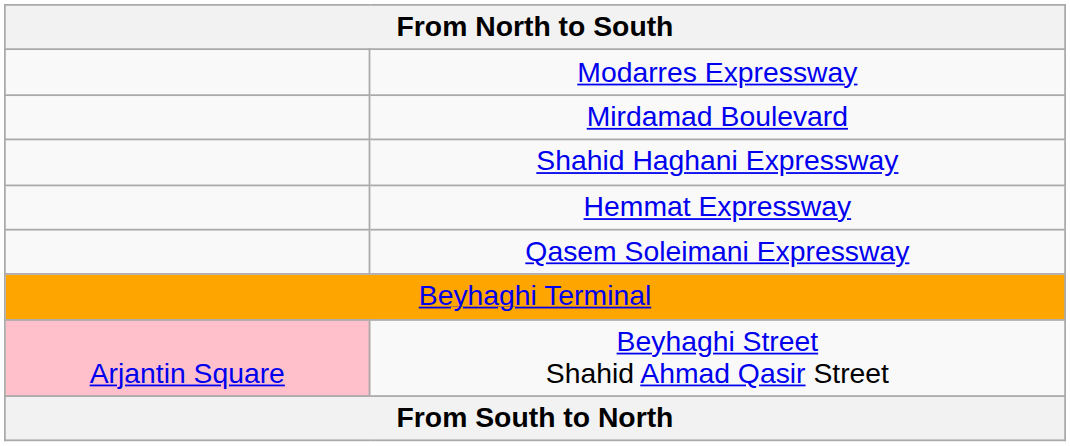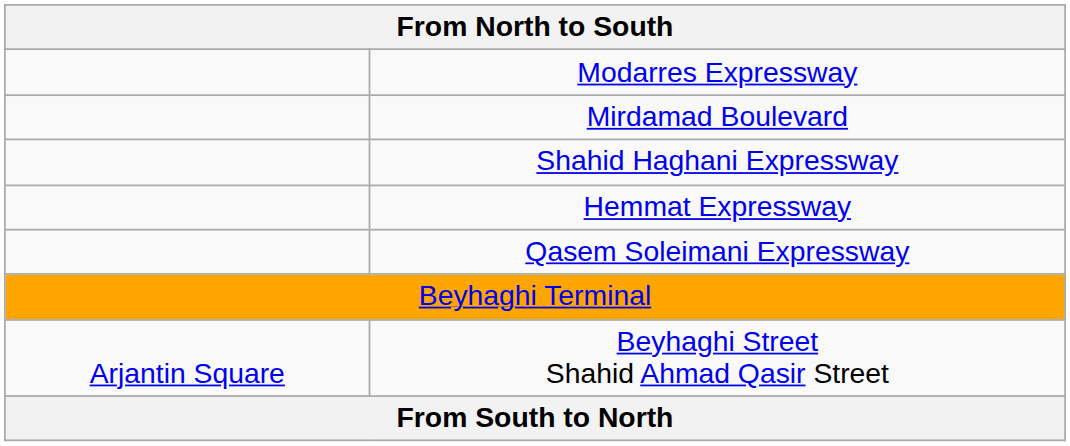(187, 373) pink background -> (187, 373) no background
